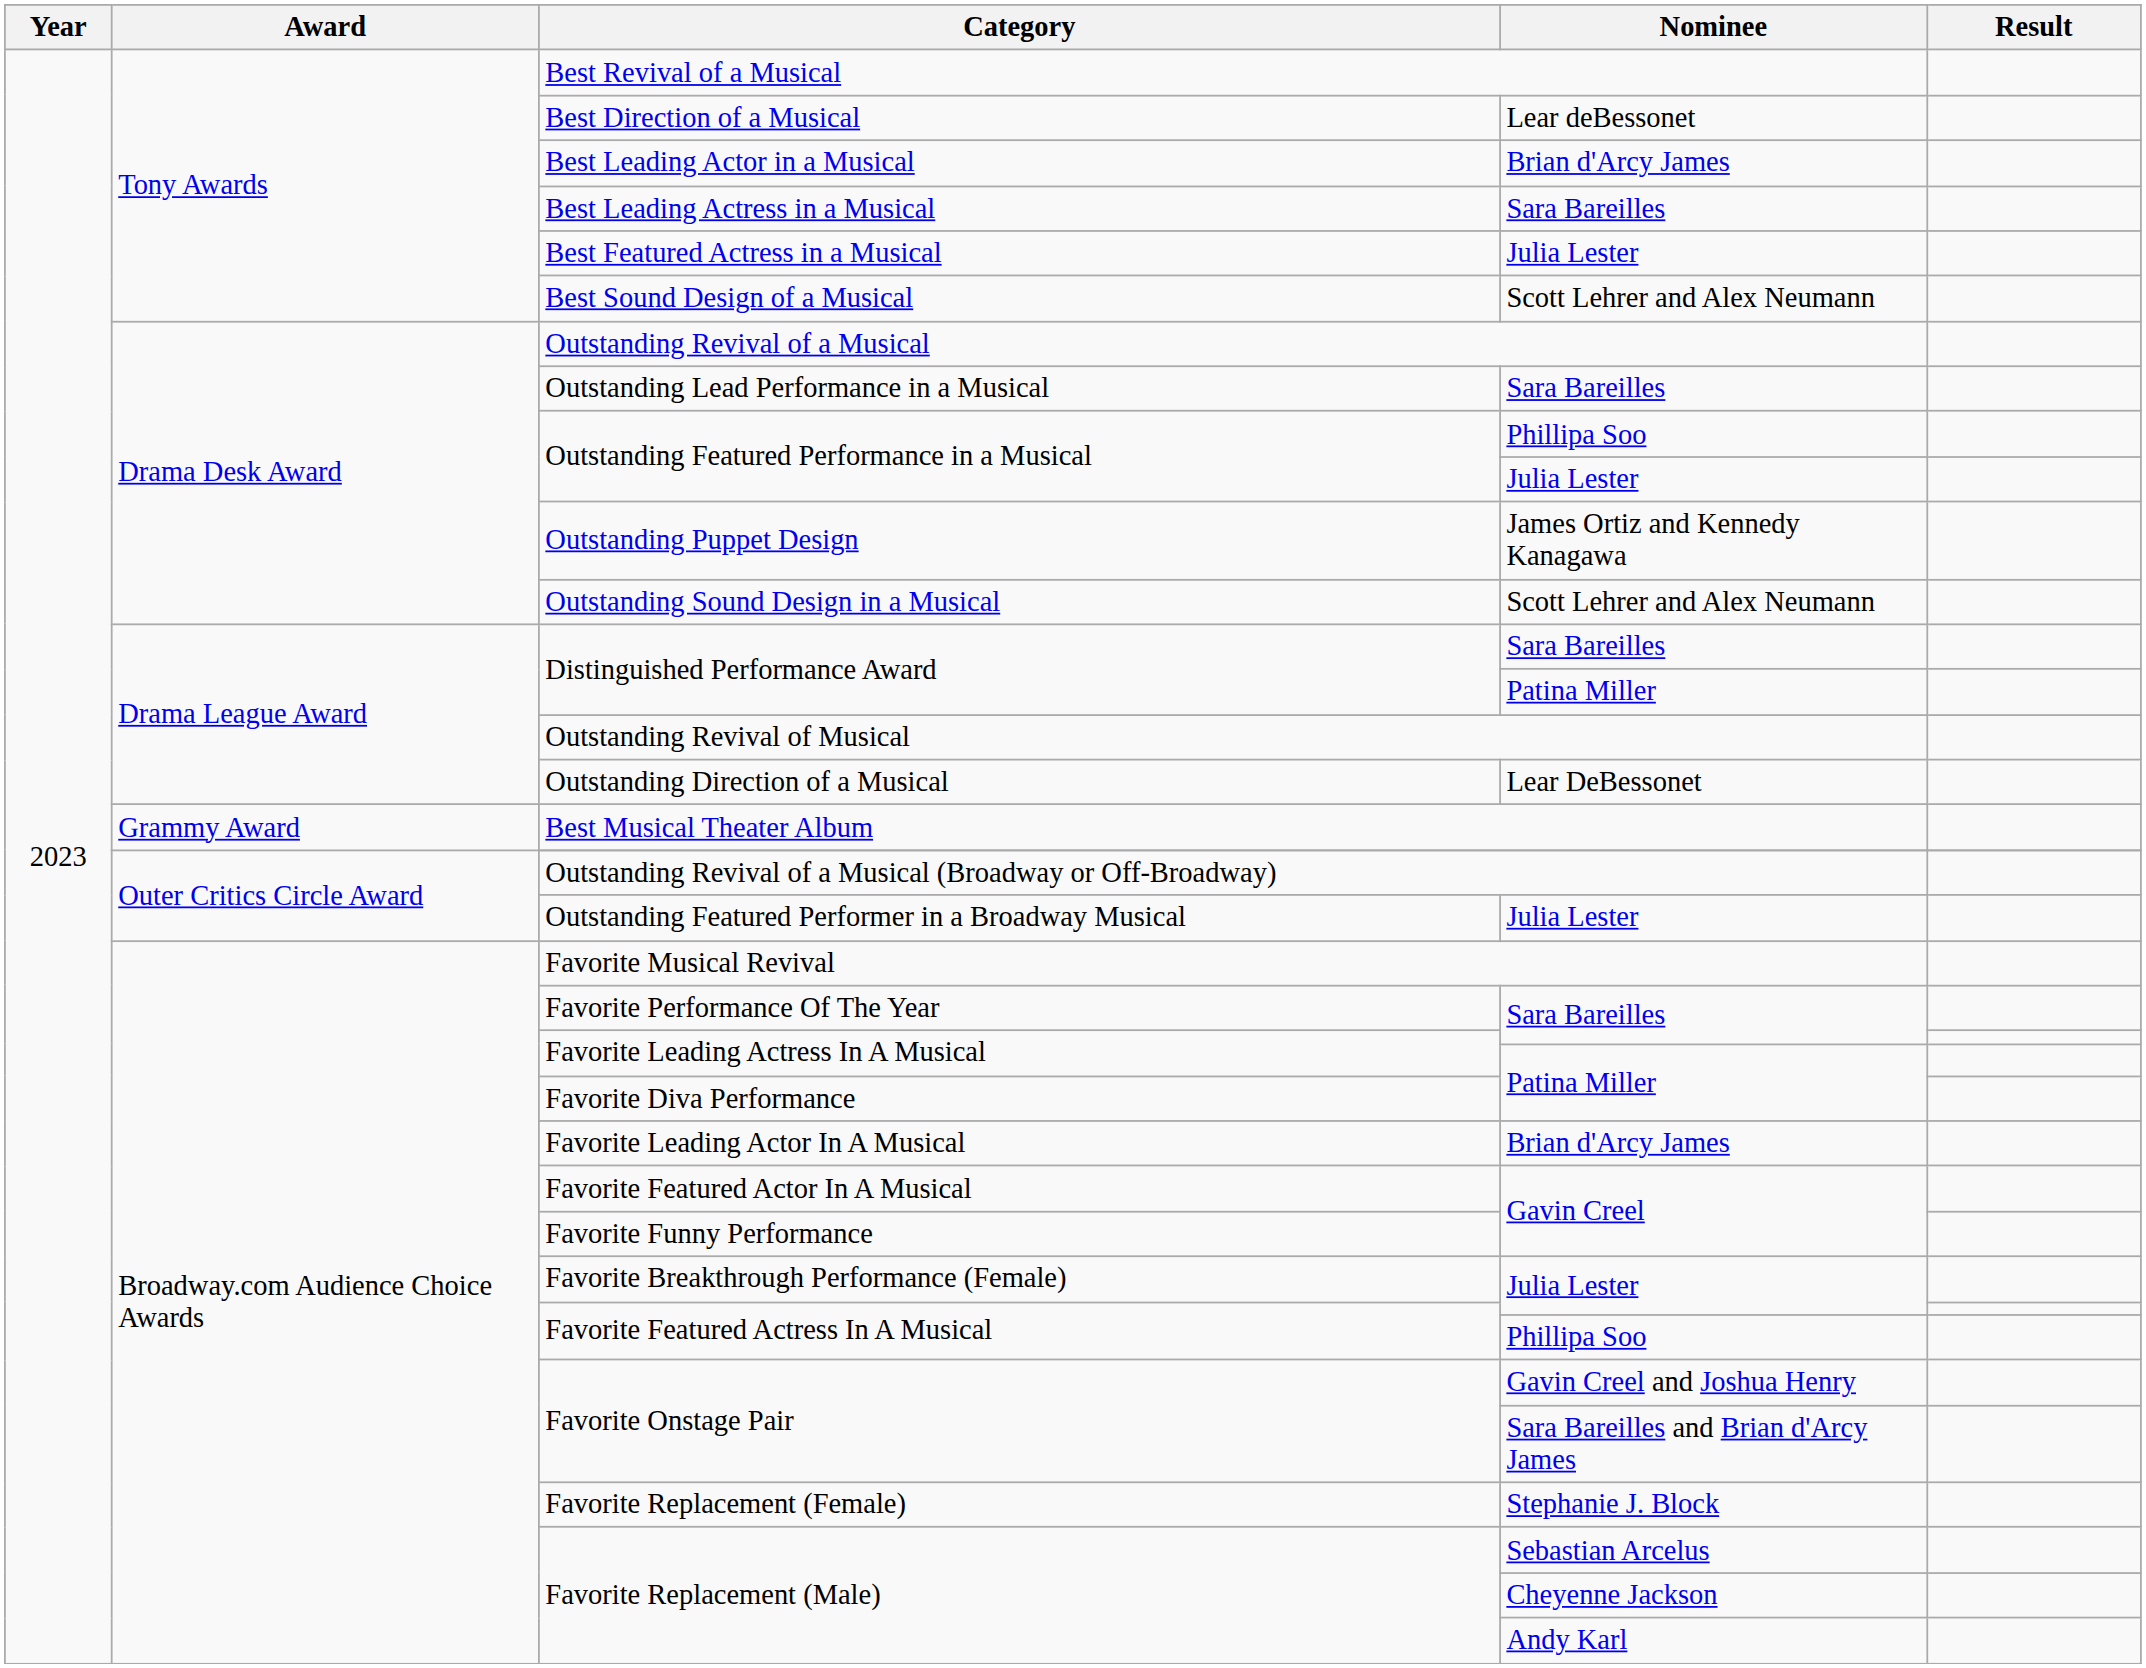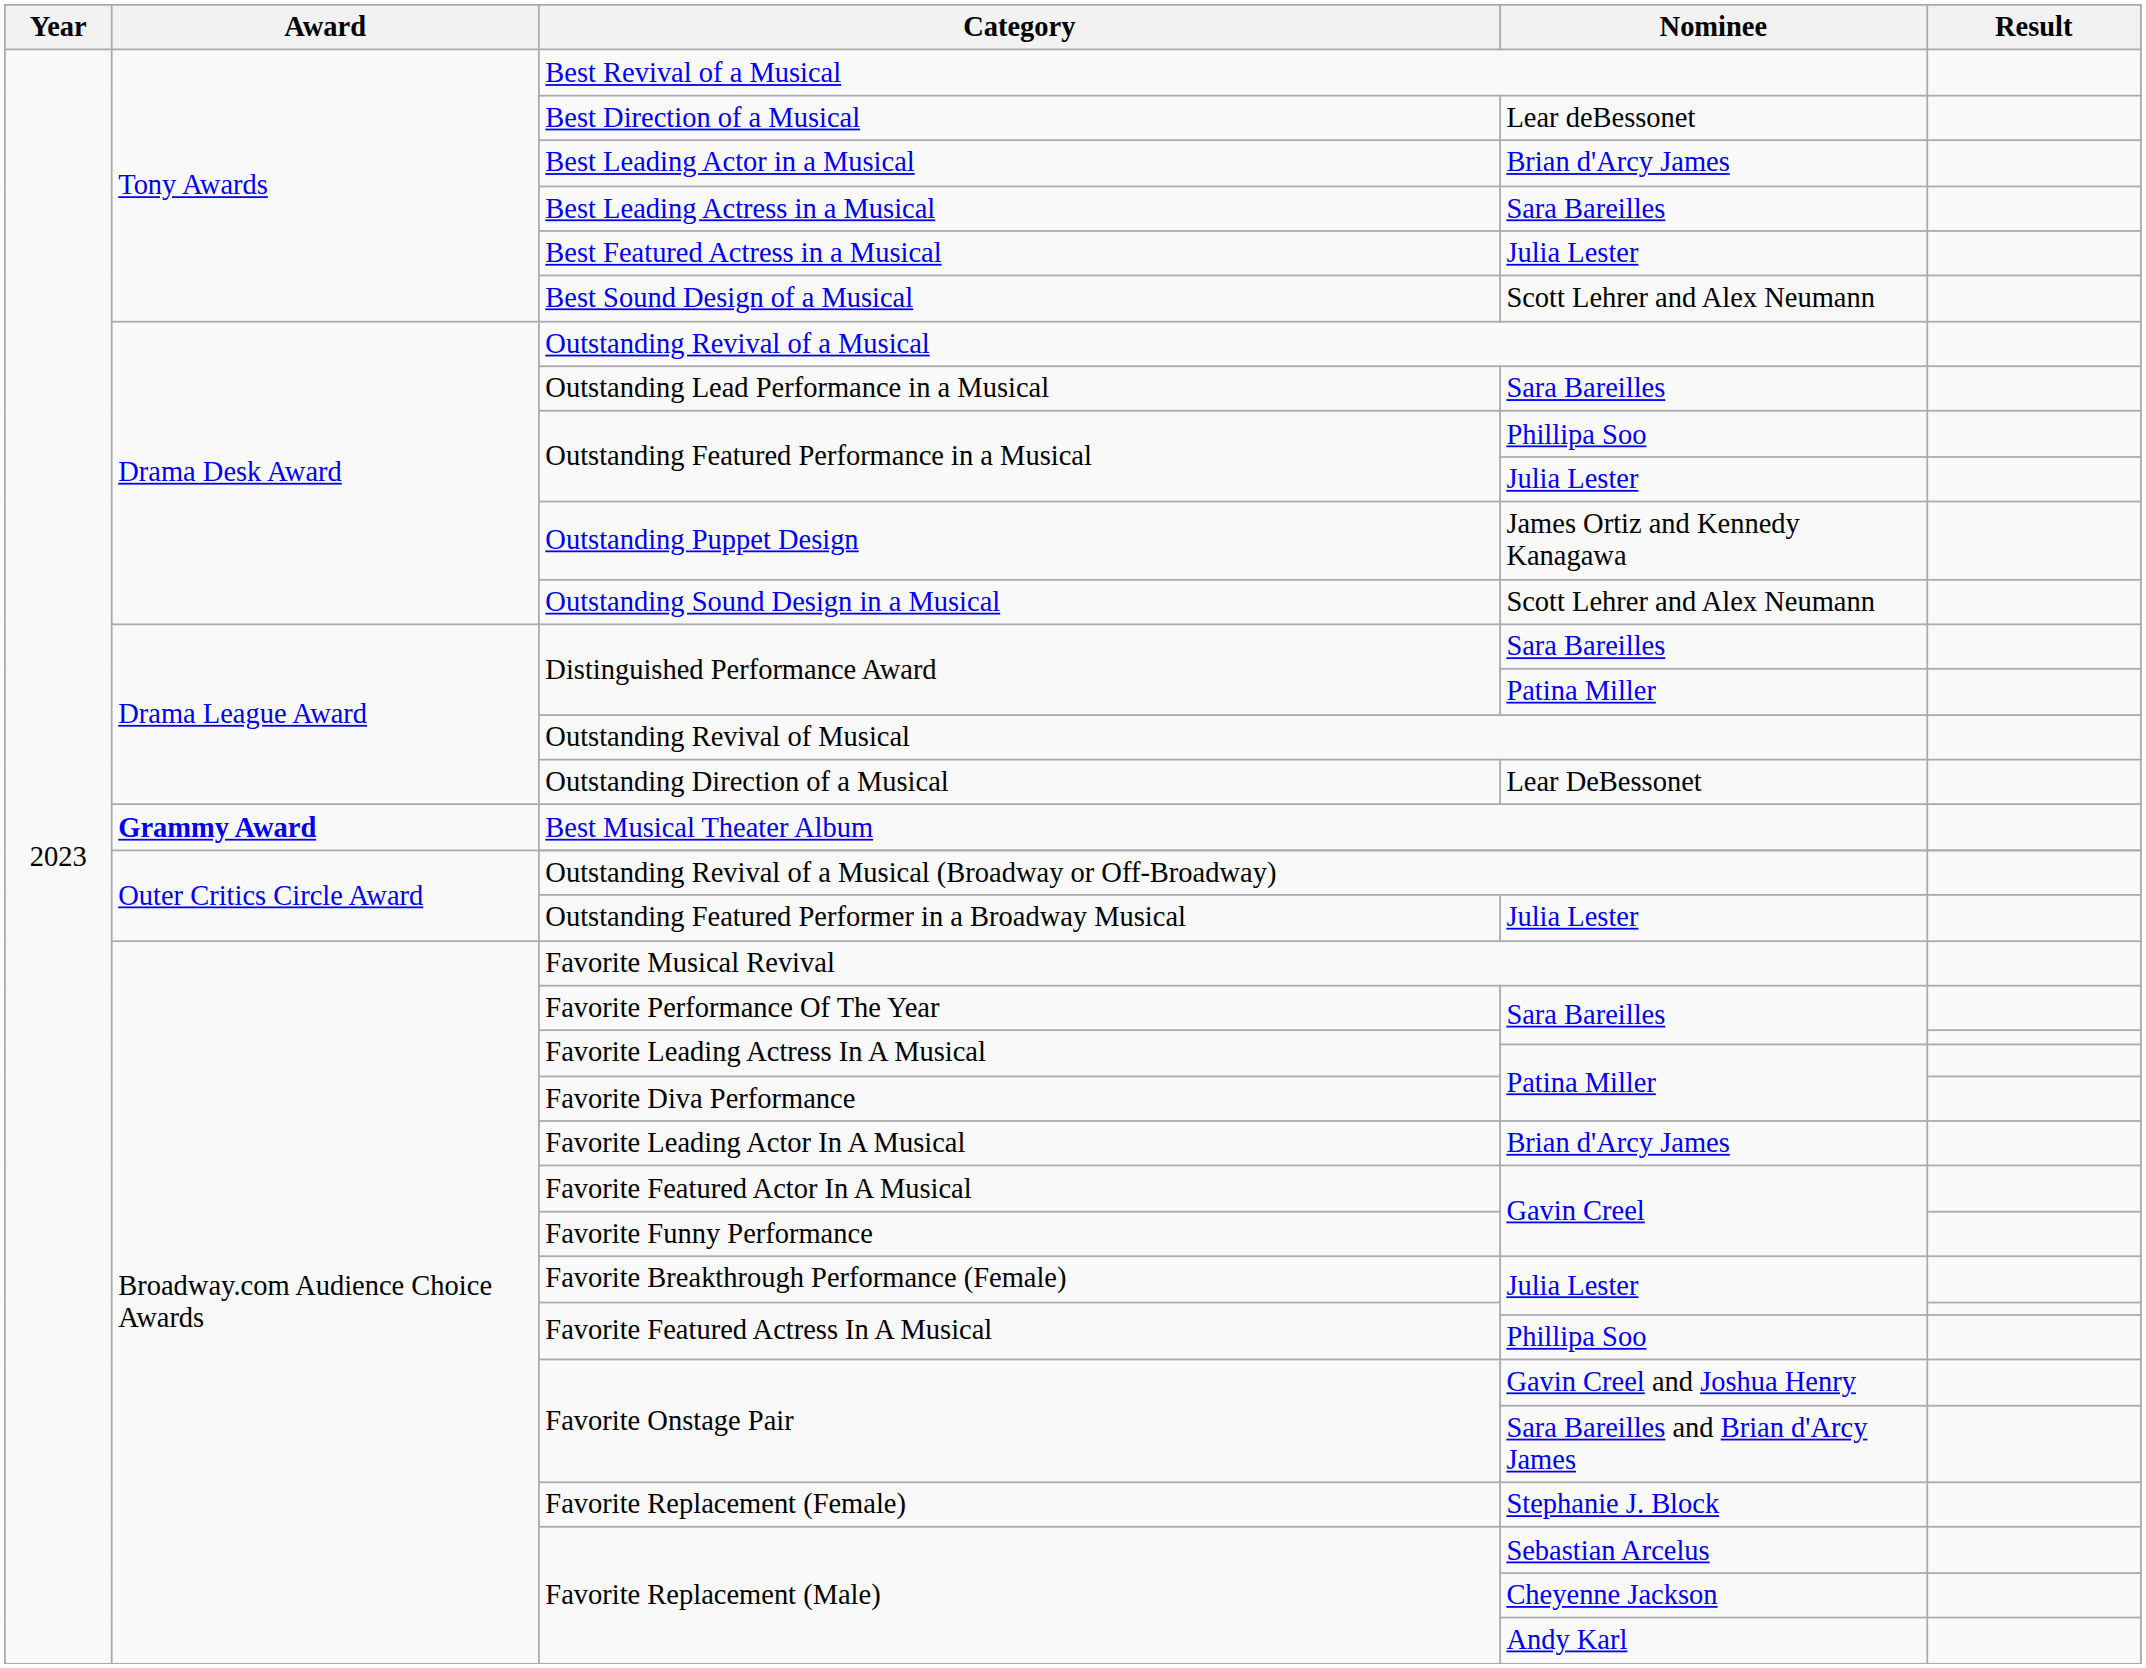(209, 826) normal -> (217, 826) bold
